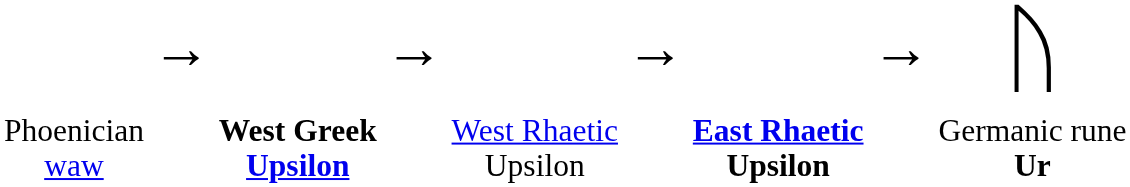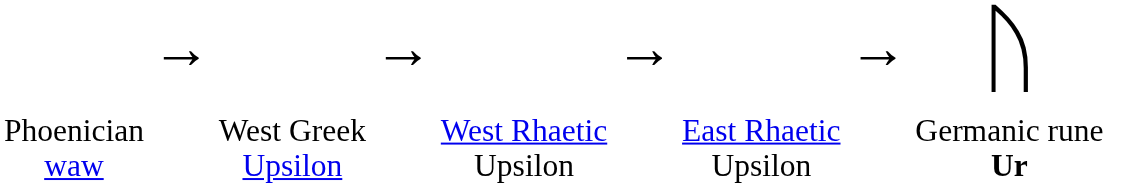(298, 148) bold -> (292, 148) normal
(778, 148) bold -> (761, 148) normal
